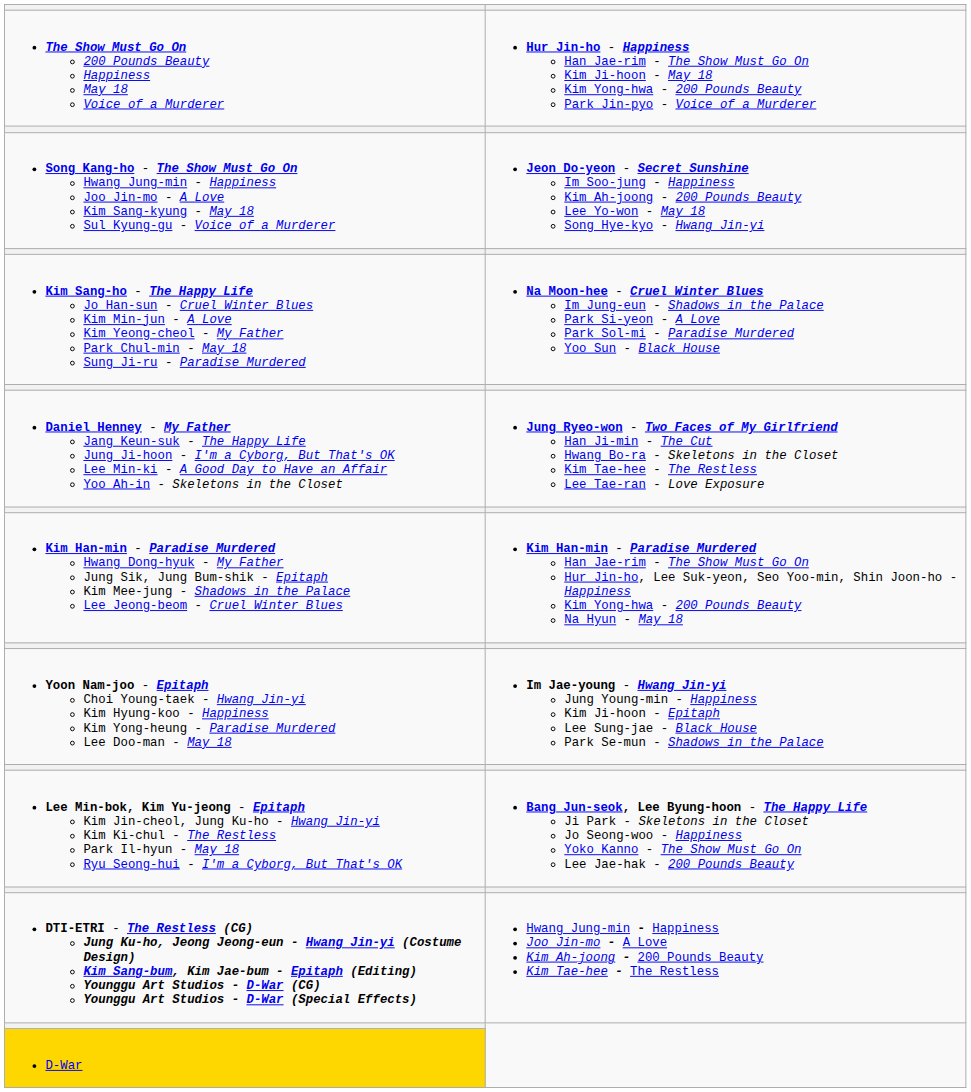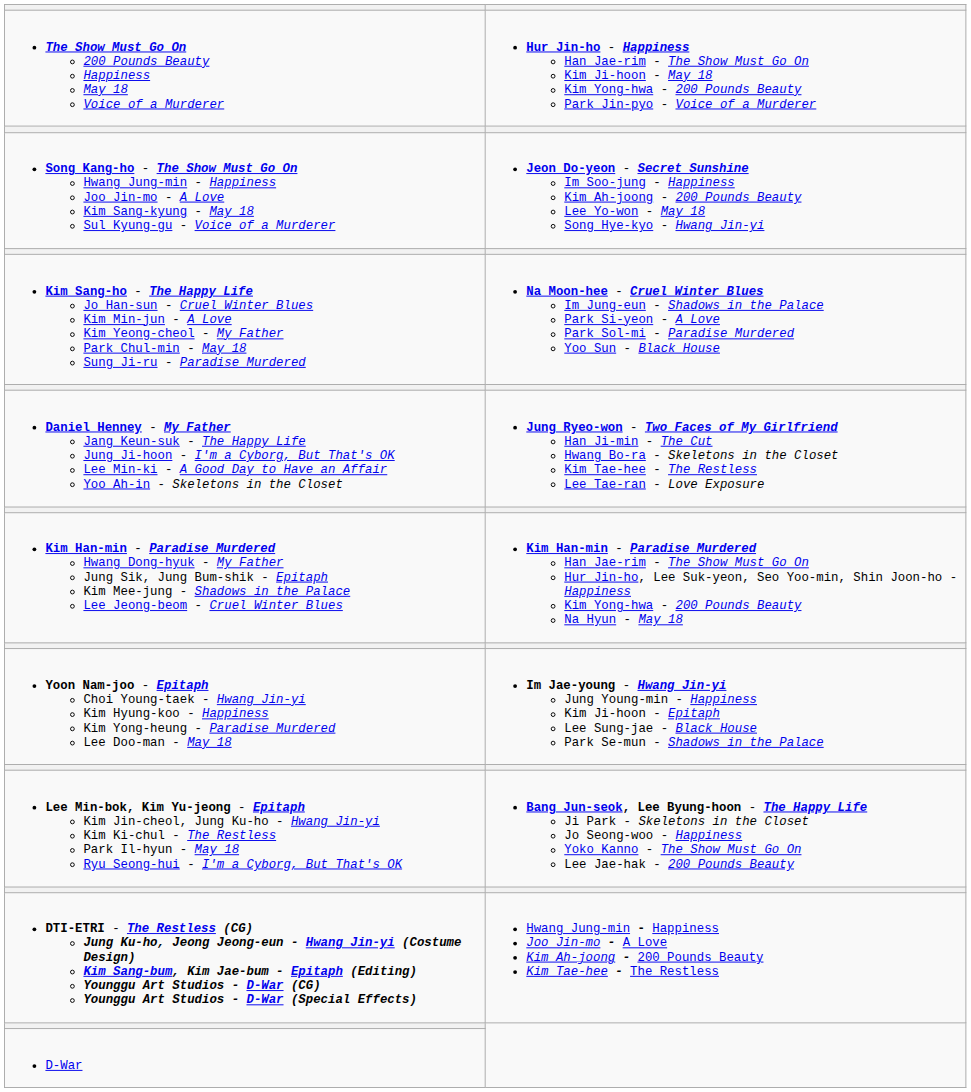(245, 1065) gold background -> (245, 1065) no background
